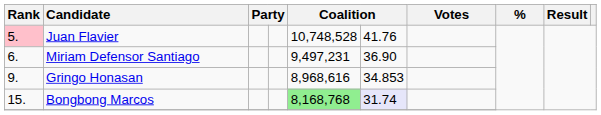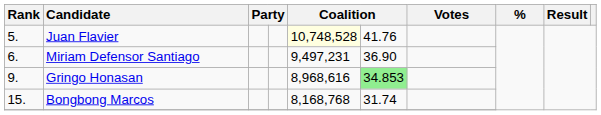(13, 36) pink background -> (13, 36) no background
(324, 36) no background -> (324, 36) lightyellow background
(384, 78) no background -> (384, 78) lightgreen background
(320, 99) lightgreen background -> (320, 99) no background
(380, 99) lavender background -> (380, 99) no background
